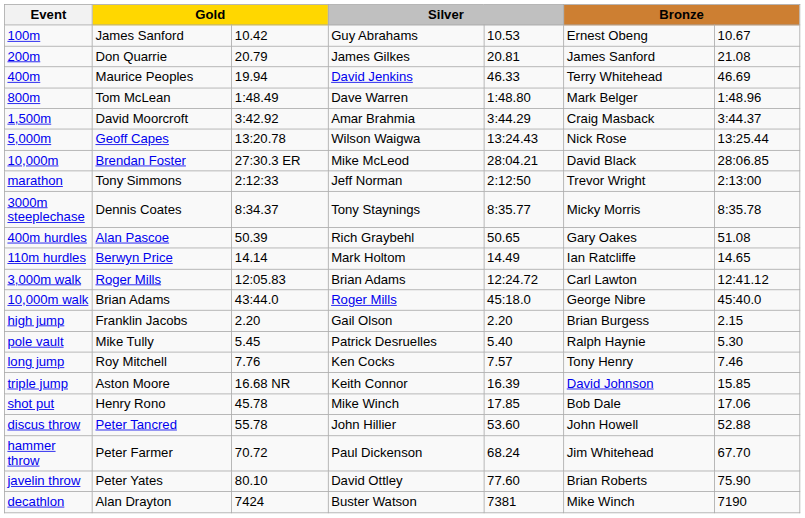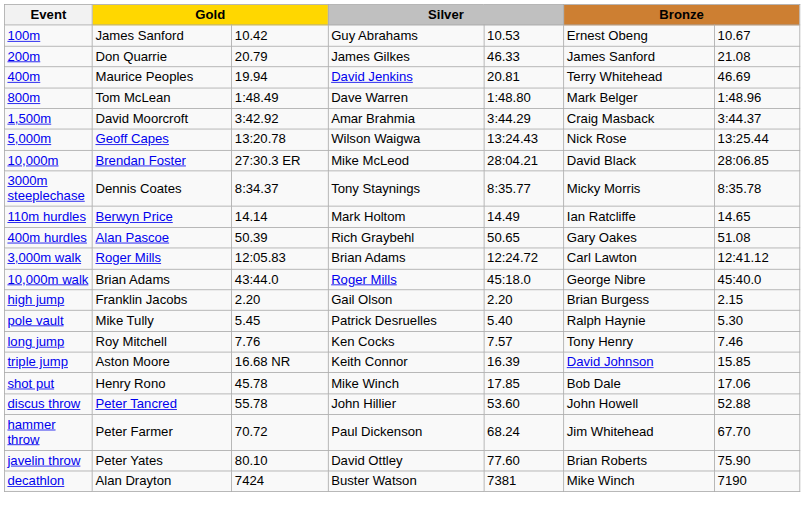(504, 56) 20.81 -> (504, 56) 46.33
(504, 77) 46.33 -> (504, 77) 20.81
- row: (35, 181)
rows swapped: (47, 258) <-> (47, 237)
